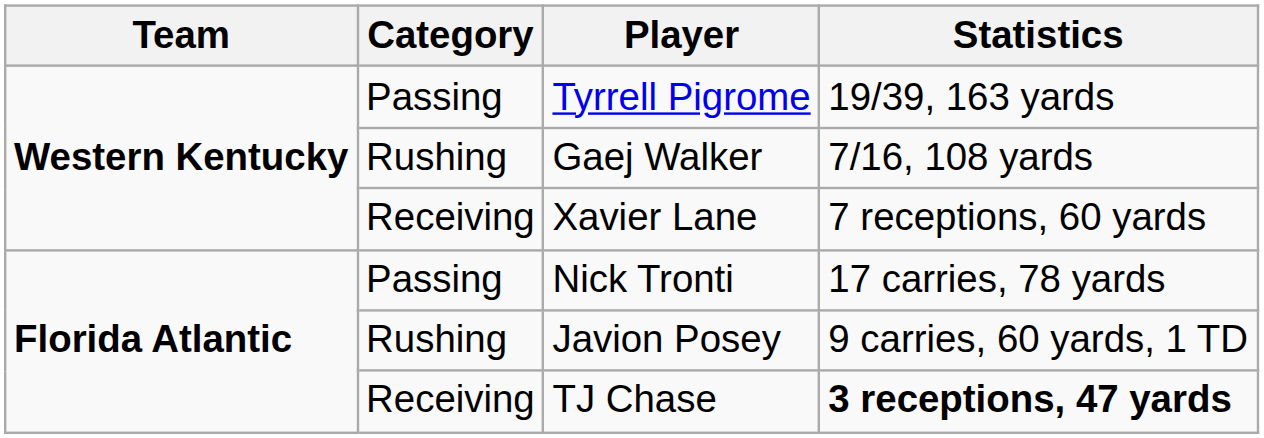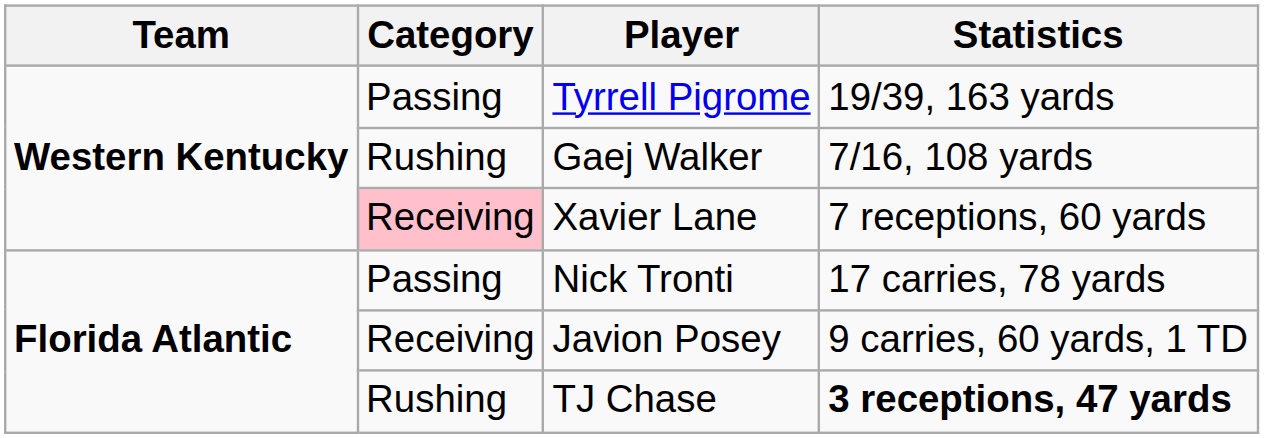(450, 218) no background -> (450, 218) pink background
(437, 339) Rushing -> (450, 339) Receiving
(450, 400) Receiving -> (437, 400) Rushing
